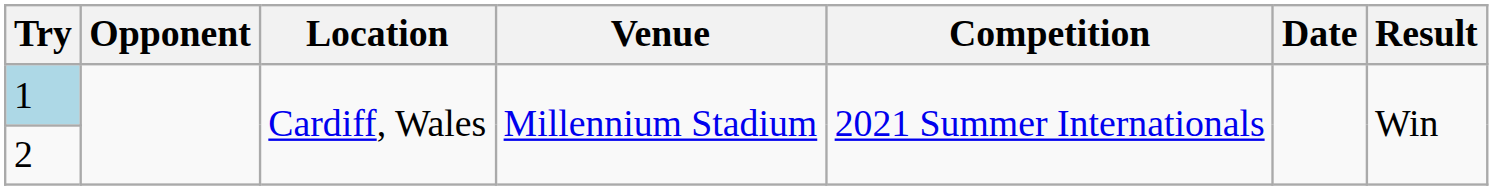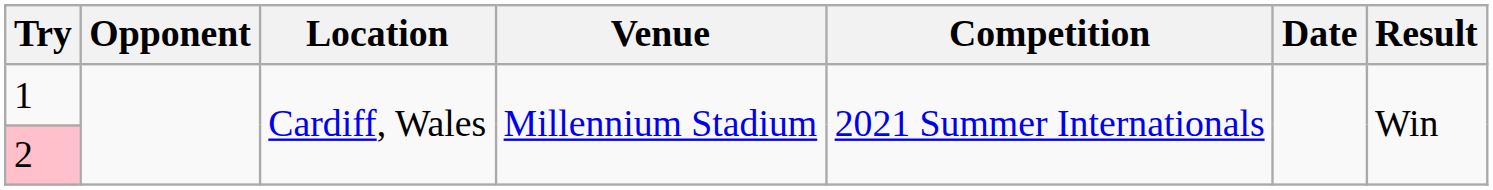(23, 94) lightblue background -> (23, 94) no background
(23, 154) no background -> (23, 154) pink background
